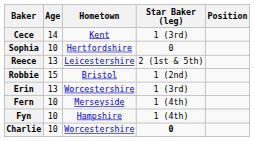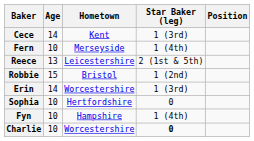rows swapped: (24, 102) <-> (24, 48)
(53, 89) 13 -> (53, 89) 14
